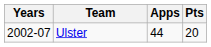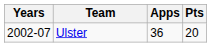(157, 32) 44 -> (157, 32) 36
